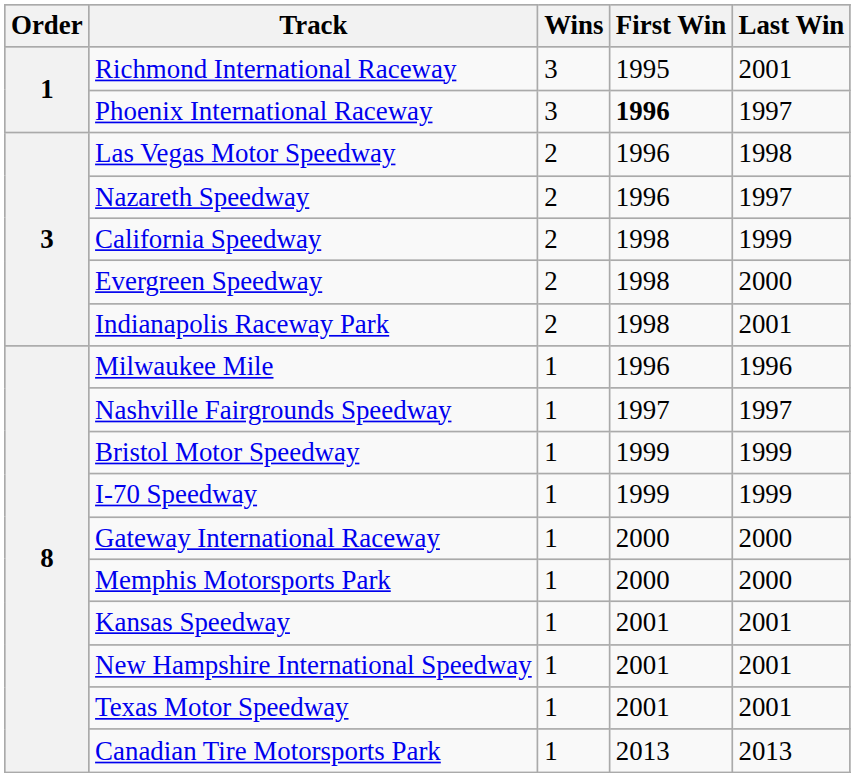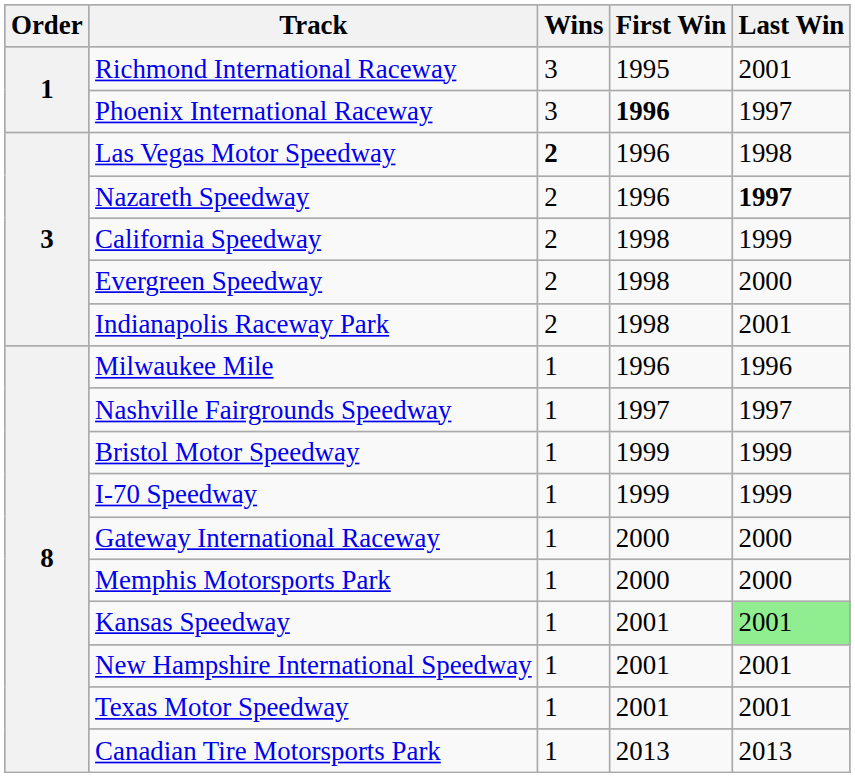(551, 153) normal -> (551, 153) bold
(765, 196) normal -> (765, 196) bold
(765, 622) no background -> (765, 622) lightgreen background
